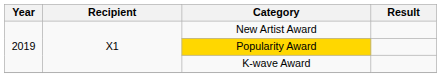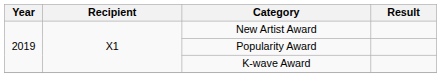(276, 47) gold background -> (276, 47) no background
